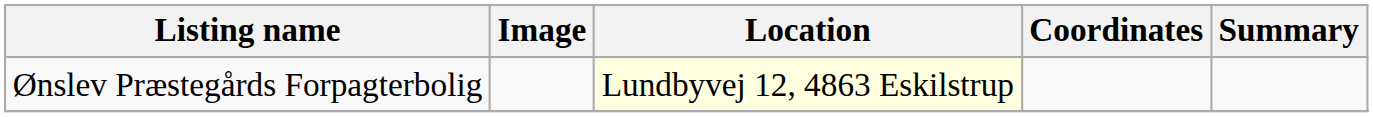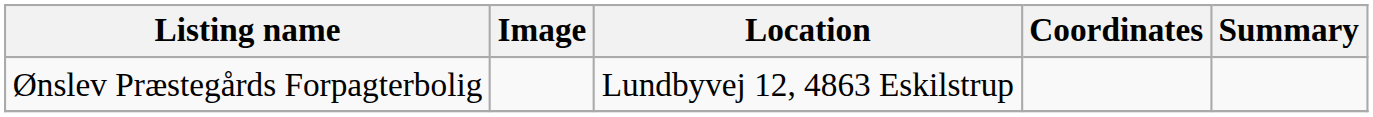(808, 83) lightyellow background -> (808, 83) no background
